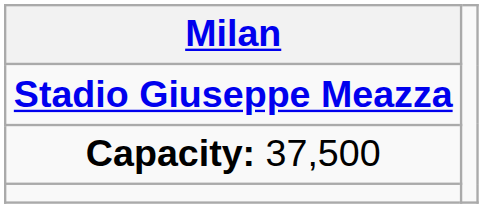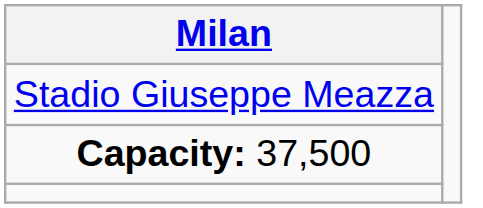(233, 93) bold -> (224, 93) normal
